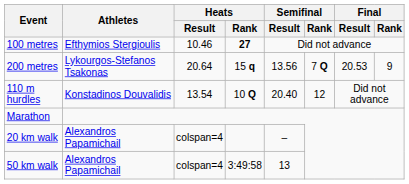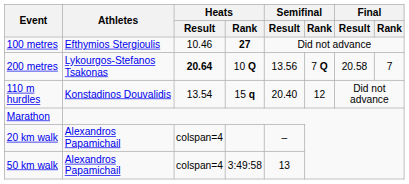(200, 67) normal -> (200, 67) bold
(245, 67) 15 q -> (245, 67) 10 Q
(354, 67) 20.53 -> (354, 67) 20.58
(390, 67) 9 -> (390, 67) 7
(245, 94) 10 Q -> (245, 94) 15 q
